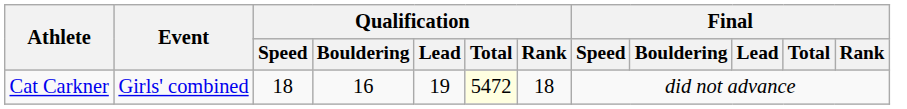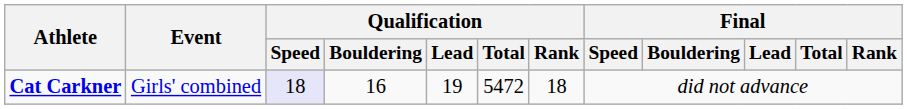(59, 87) normal -> (65, 87) bold
(283, 87) no background -> (295, 87) lavender background
(491, 87) lightyellow background -> (504, 87) no background
